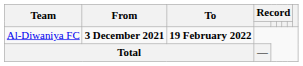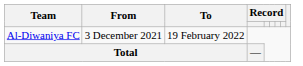(124, 35) bold -> (123, 35) normal
(210, 35) bold -> (206, 35) normal
